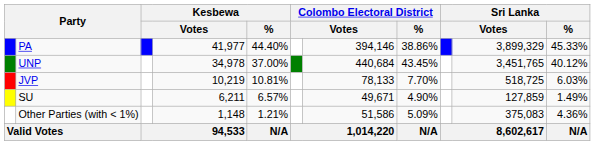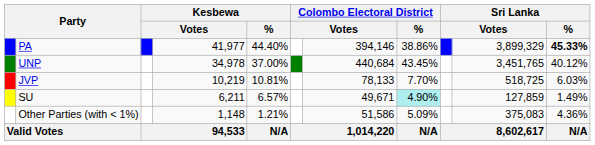(569, 47) normal -> (569, 47) bold
(423, 98) no background -> (423, 98) paleturquoise background
